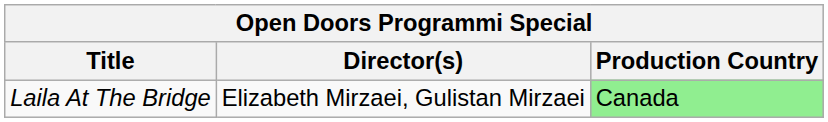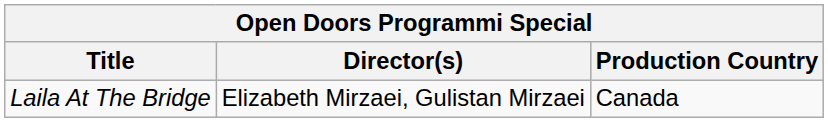(637, 98) lightgreen background -> (637, 98) no background
